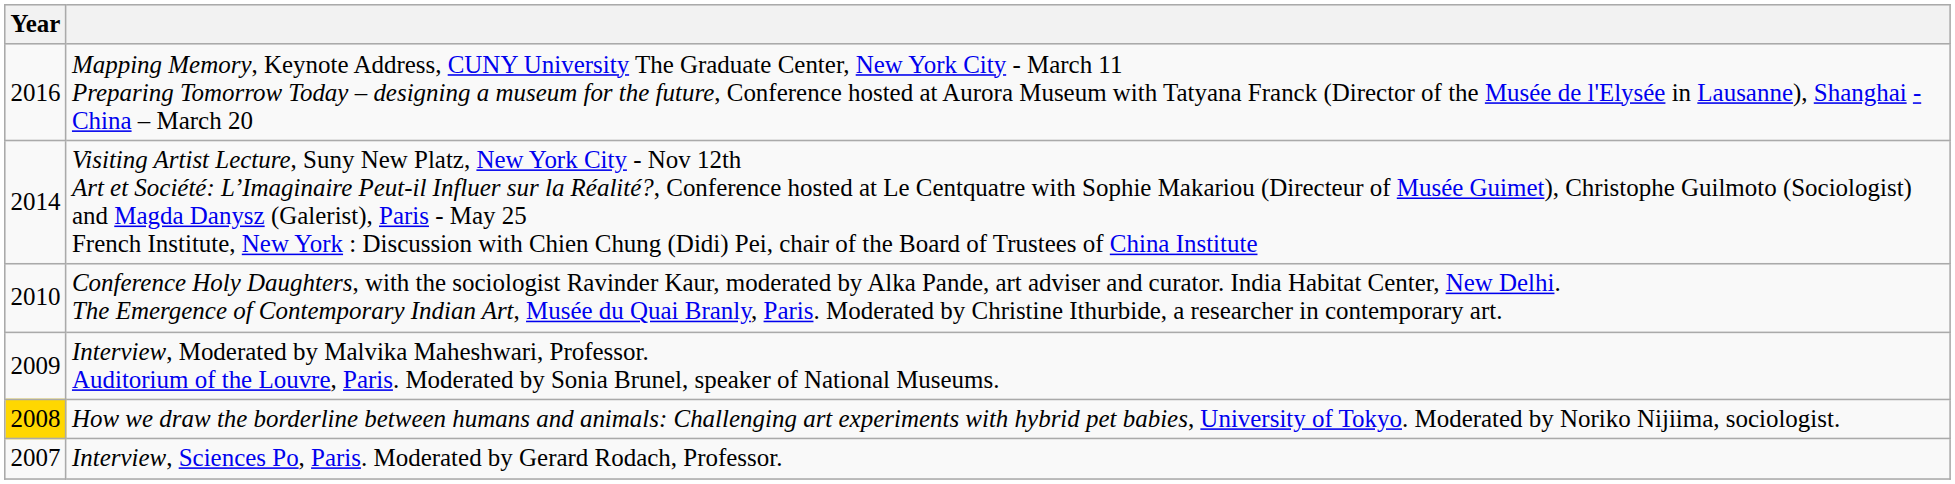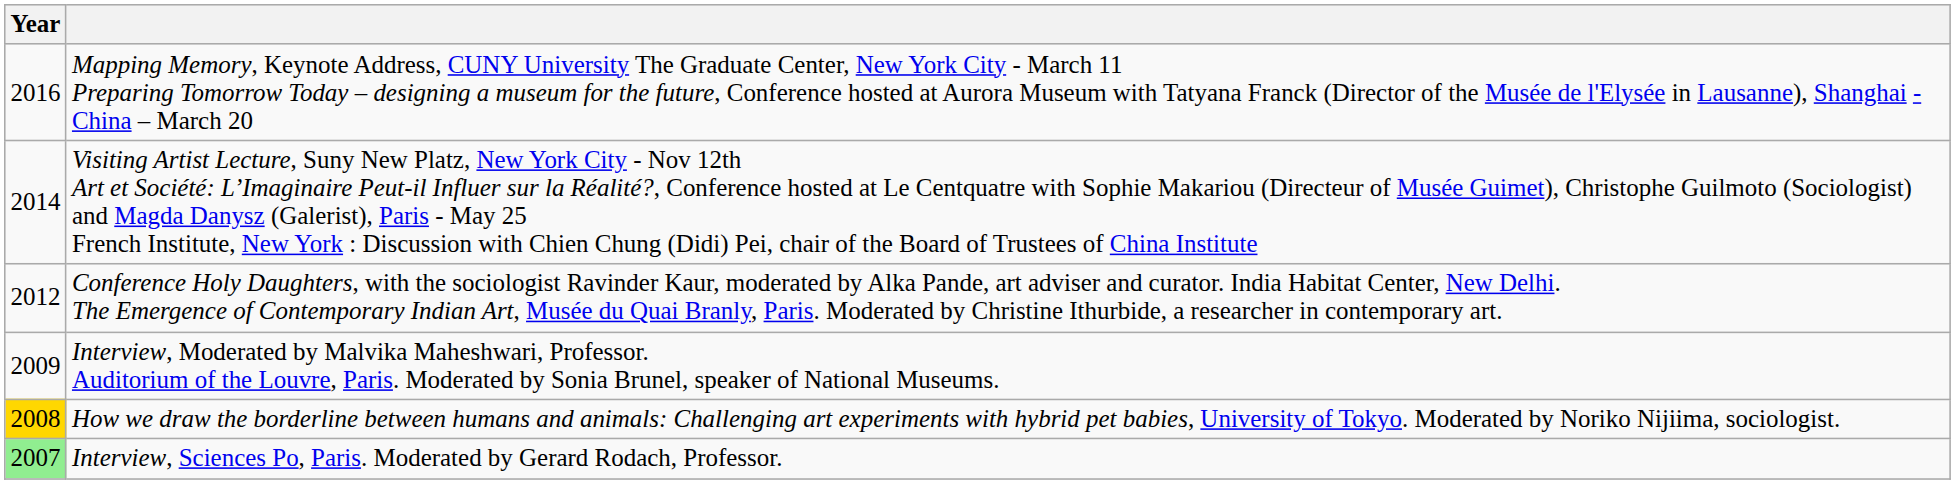(35, 297) 2010 -> (35, 297) 2012
(35, 458) no background -> (35, 458) lightgreen background
